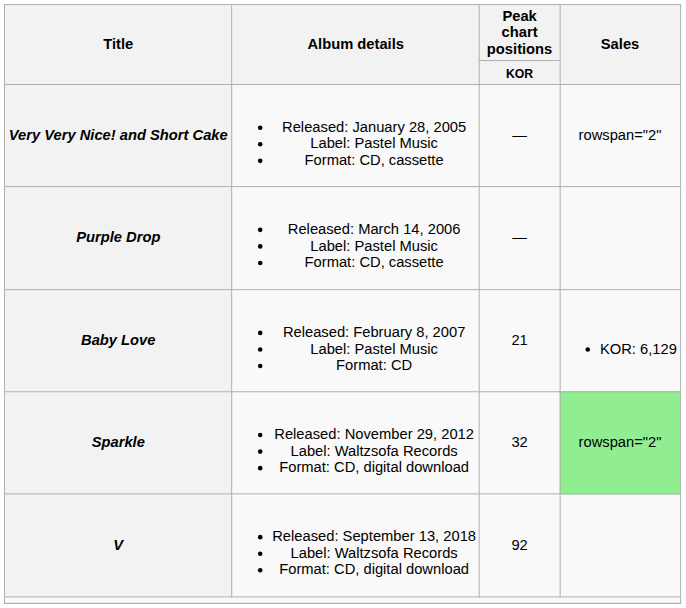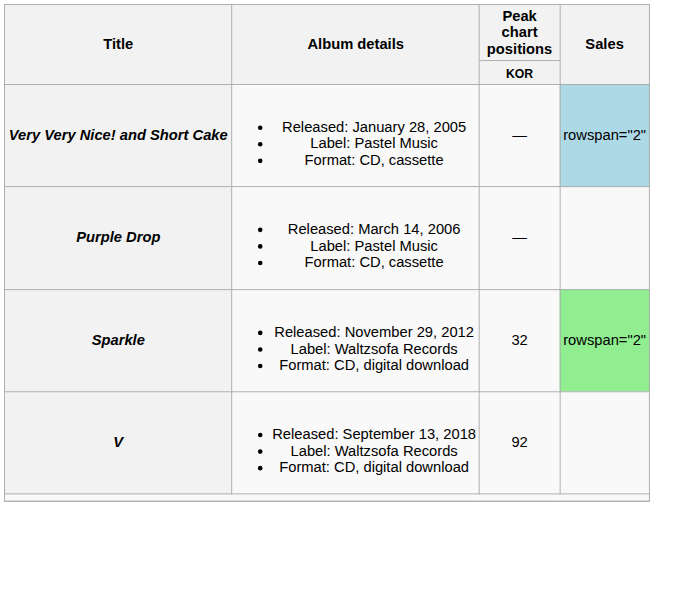(620, 135) no background -> (605, 135) lightblue background
- row: (118, 340)
